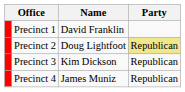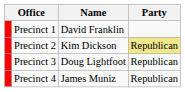(93, 45) Doug Lightfoot -> (89, 45) Kim Dickson
(89, 62) Kim Dickson -> (93, 62) Doug Lightfoot
